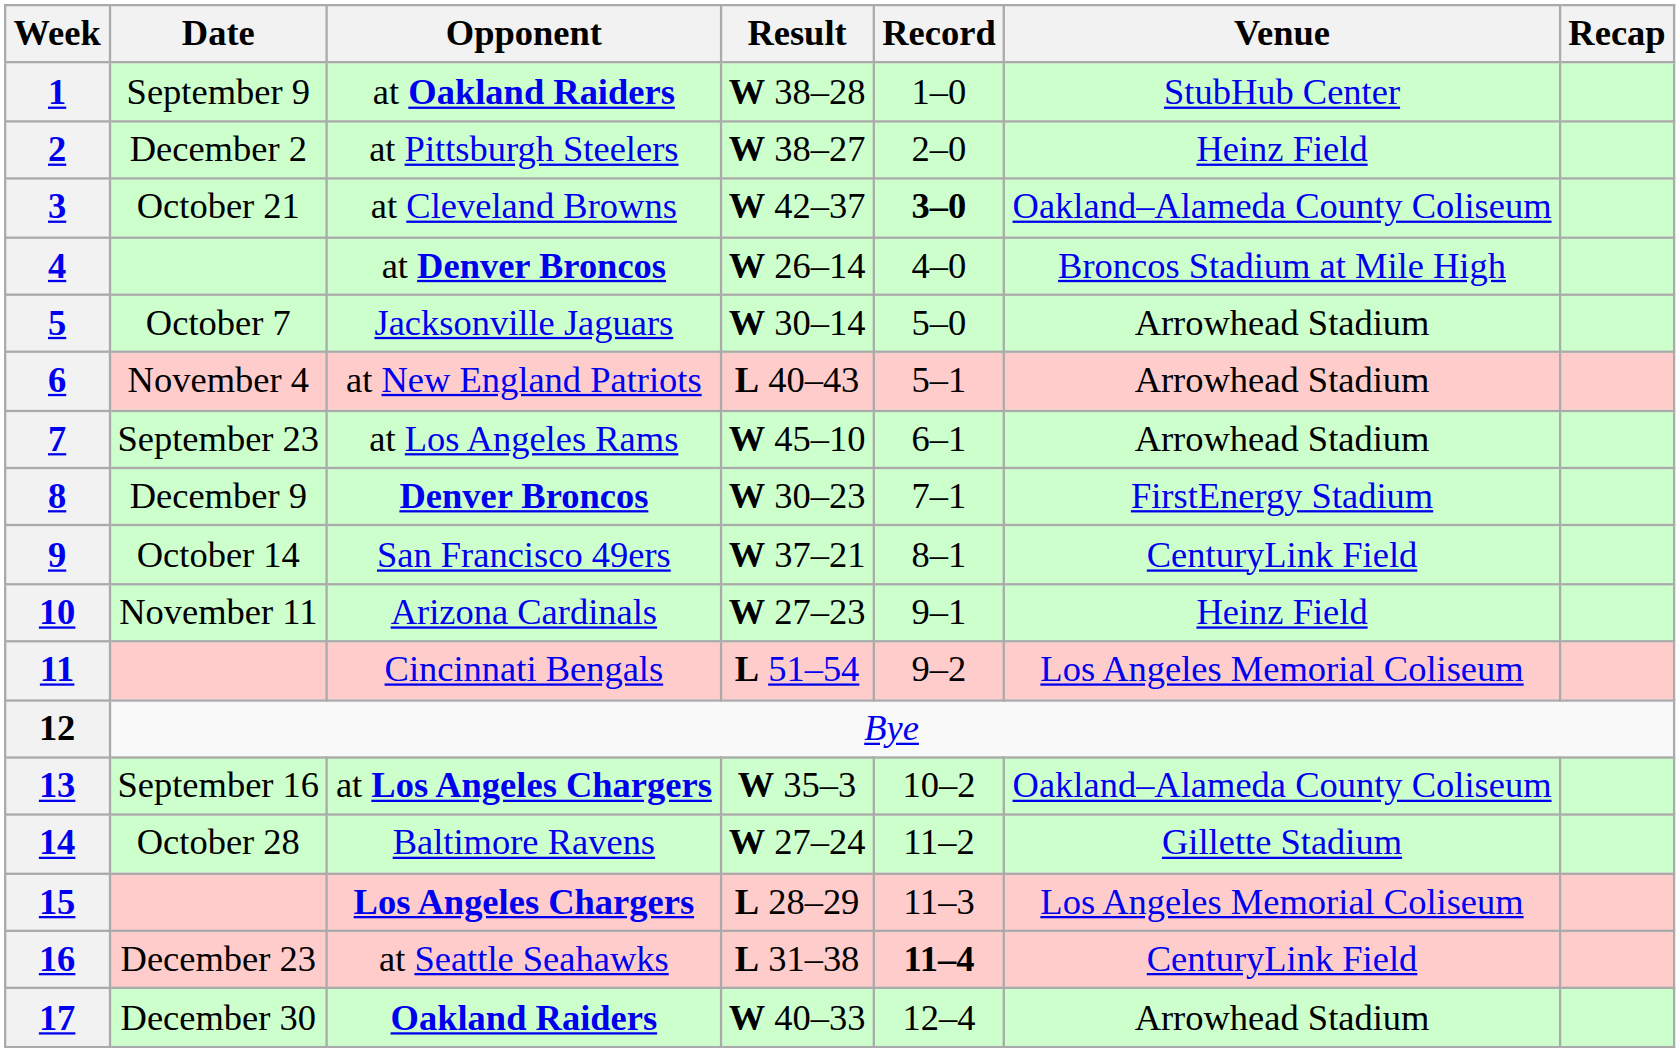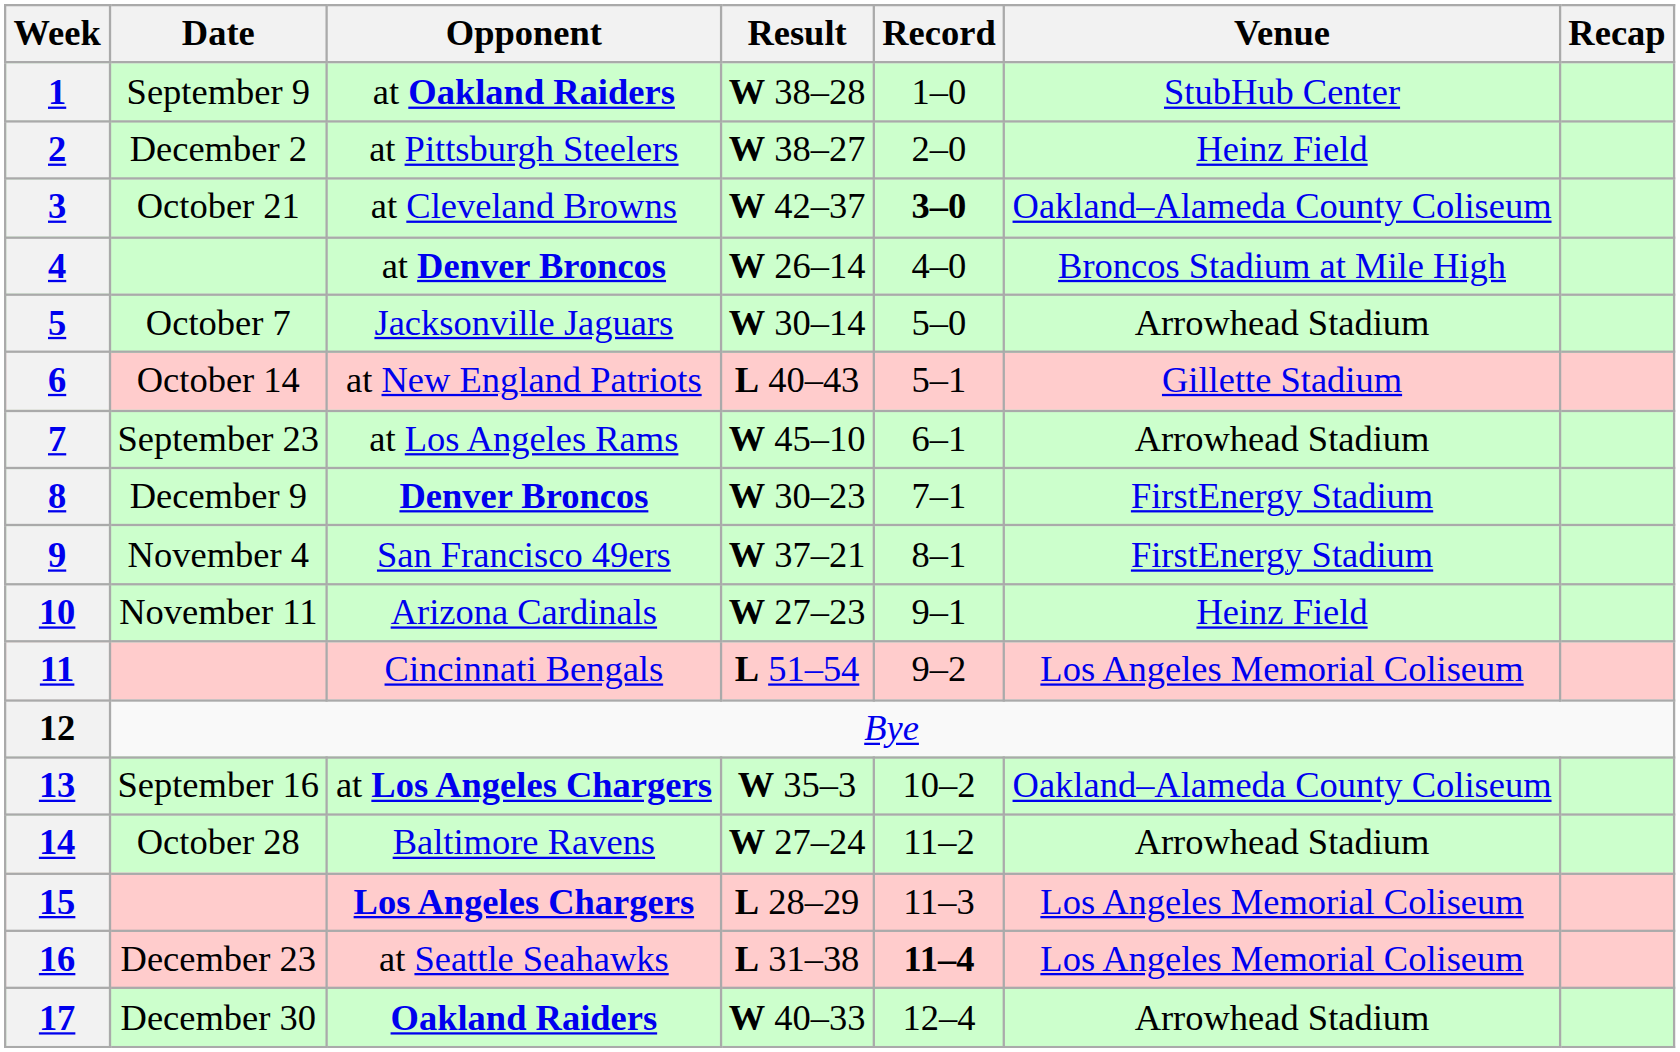(218, 380) November 4 -> (218, 380) October 14
(1282, 380) Arrowhead Stadium -> (1282, 380) Gillette Stadium
(218, 554) October 14 -> (218, 554) November 4
(1282, 554) CenturyLink Field -> (1282, 554) FirstEnergy Stadium
(1282, 843) Gillette Stadium -> (1282, 843) Arrowhead Stadium
(1282, 959) CenturyLink Field -> (1282, 959) Los Angeles Memorial Coliseum
